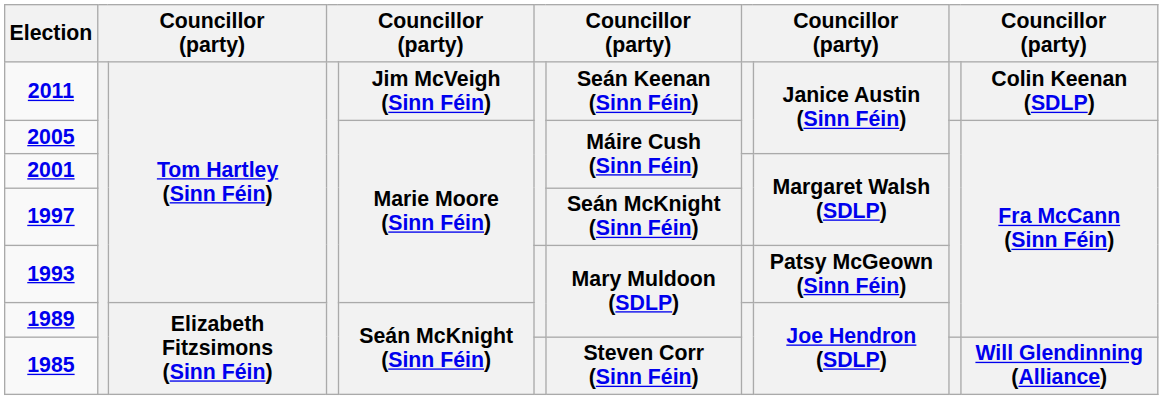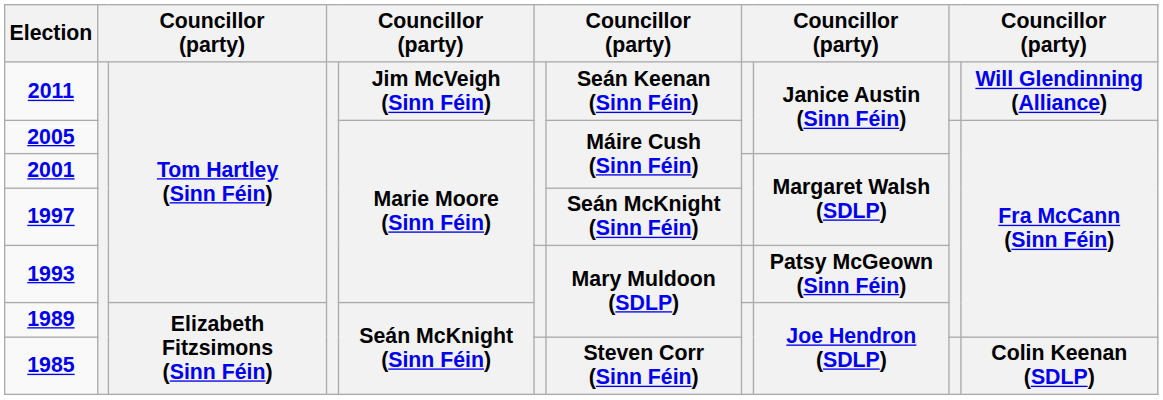(1059, 91) Colin Keenan (SDLP) -> (1059, 91) Will Glendinning (Alliance)
(1059, 365) Will Glendinning (Alliance) -> (1059, 365) Colin Keenan (SDLP)
